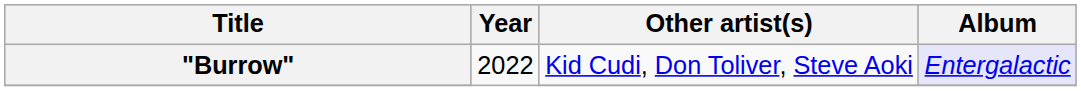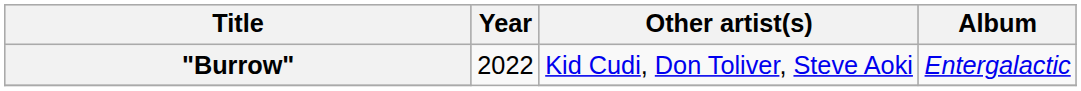(998, 64) lavender background -> (998, 64) no background
